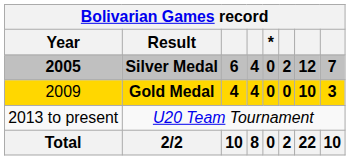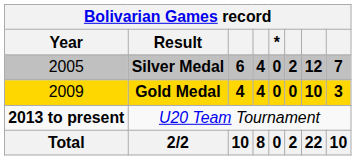(63, 67) bold -> (66, 67) normal
(63, 117) normal -> (66, 117) bold
